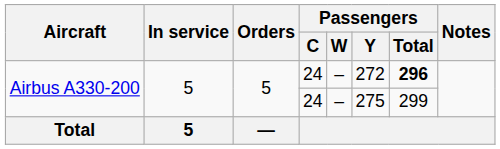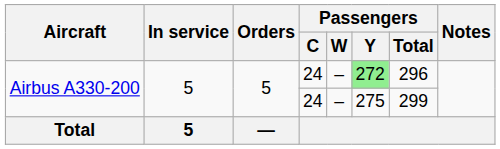(370, 74) no background -> (370, 74) lightgreen background
(413, 74) bold -> (413, 74) normal
